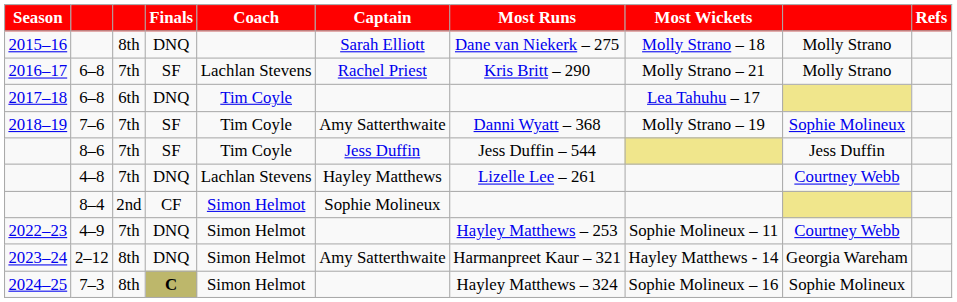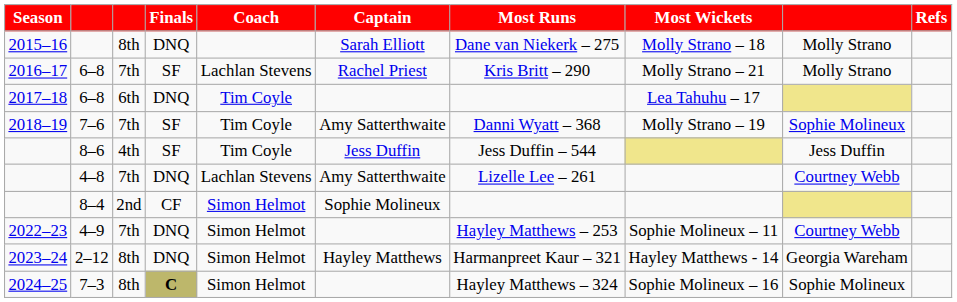(129, 151) 7th -> (129, 151) 4th
(382, 177) Hayley Matthews -> (382, 177) Amy Satterthwaite
(382, 257) Amy Satterthwaite -> (382, 257) Hayley Matthews
